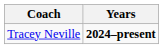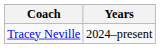(121, 33) bold -> (119, 33) normal
